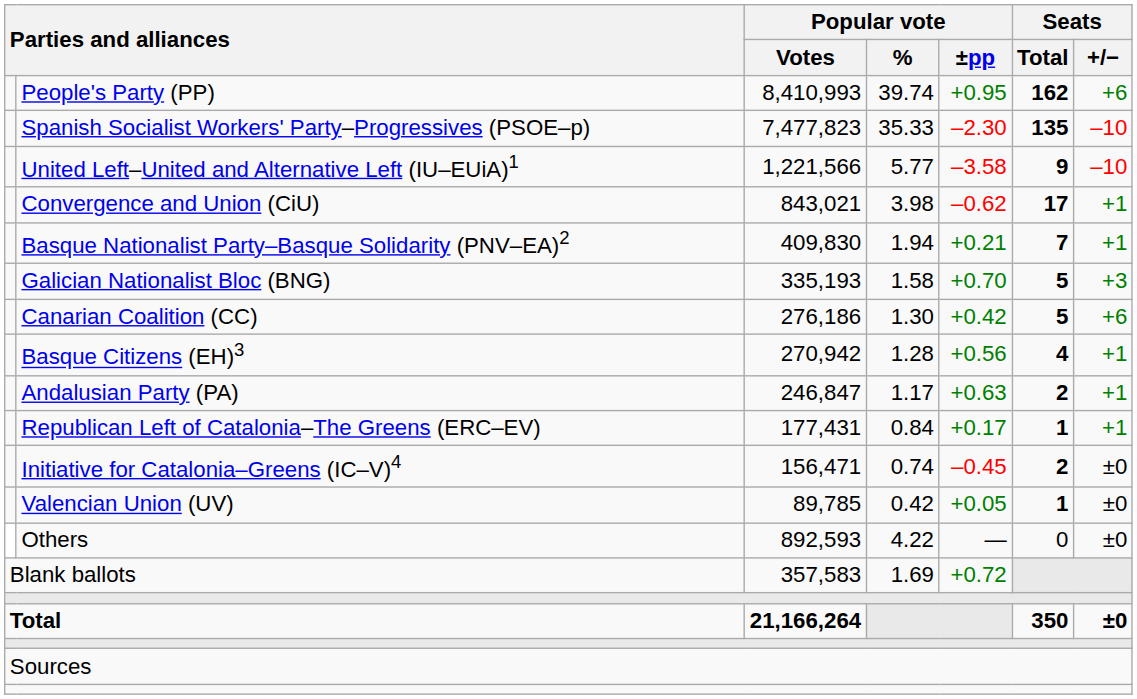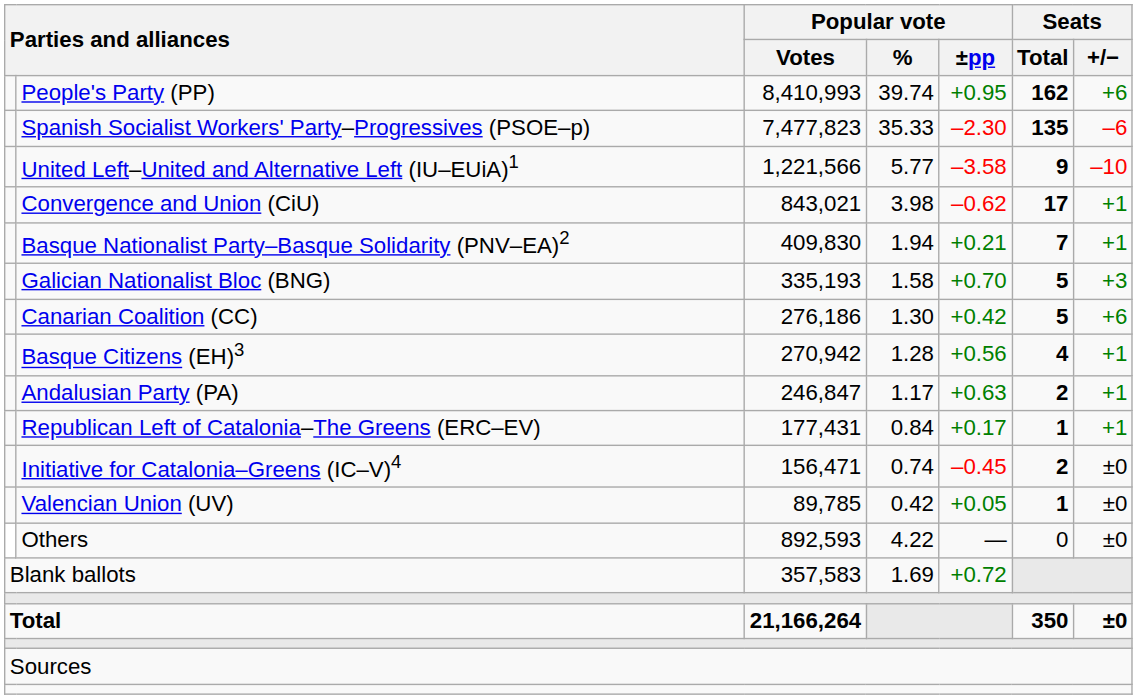(1109, 127) –10 -> (1115, 127) –6
